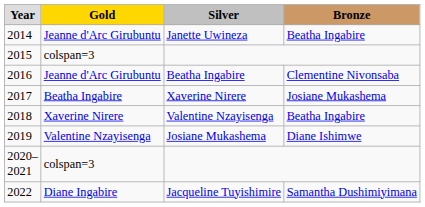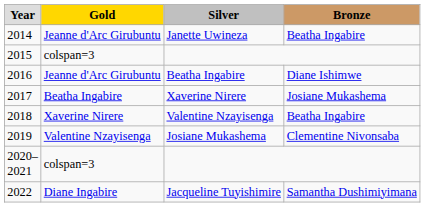(343, 75) Clementine Nivonsaba -> (324, 75) Diane Ishimwe
(324, 136) Diane Ishimwe -> (343, 136) Clementine Nivonsaba
